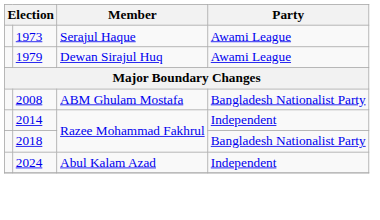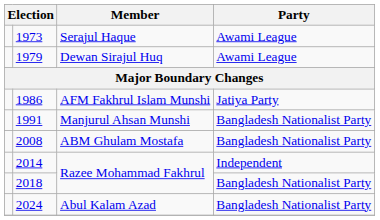+ row: (29, 99)
+ row: (29, 120)
(244, 162) Independent -> (294, 204) Bangladesh Nationalist Party
